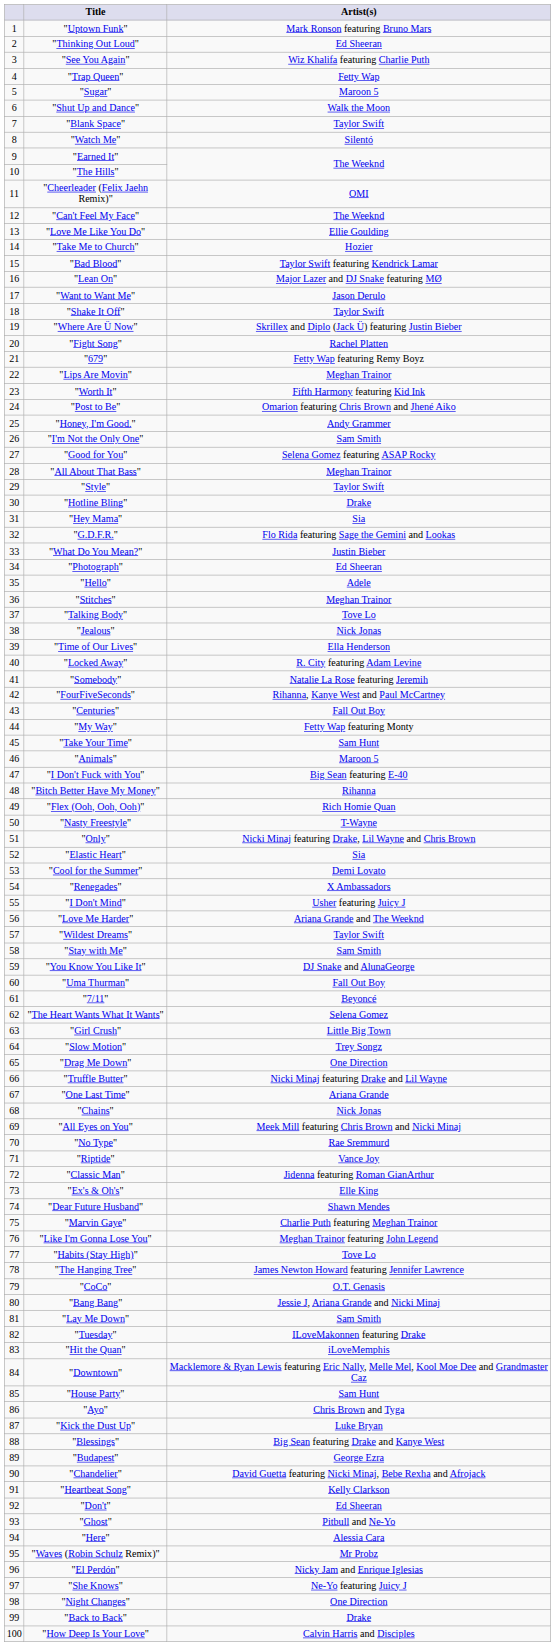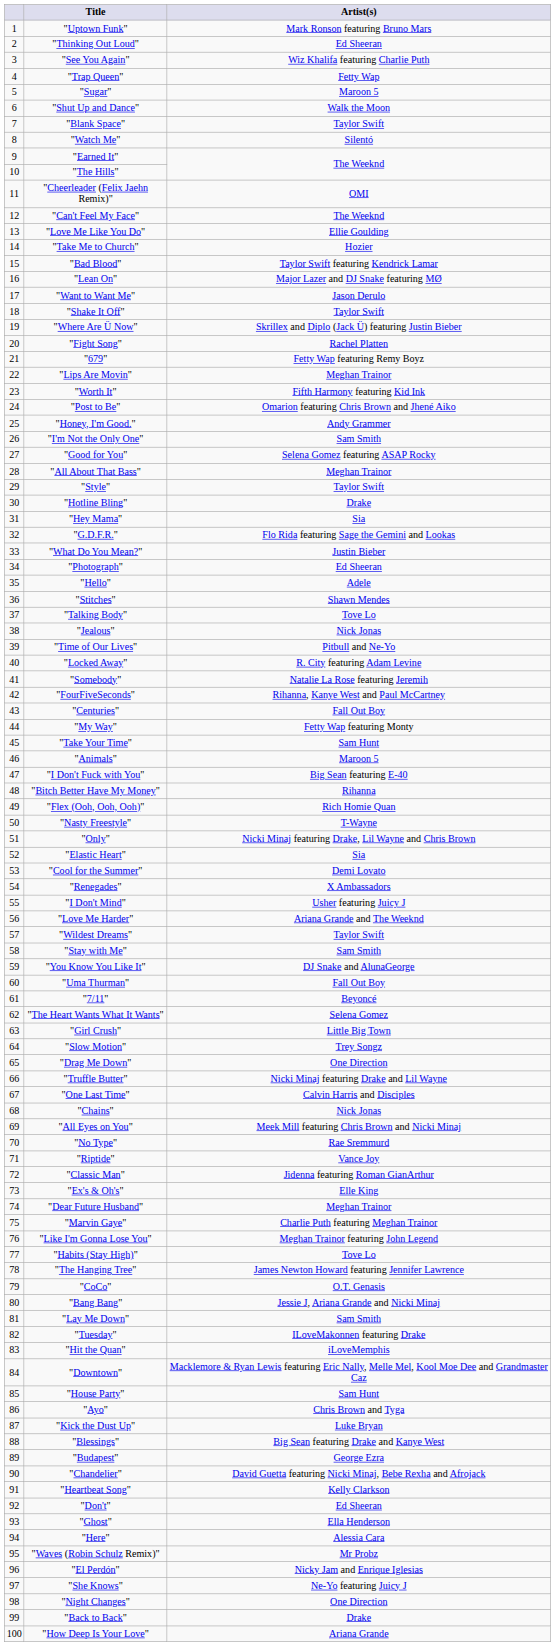(359, 599) Meghan Trainor -> (359, 599) Shawn Mendes
(359, 647) Ella Henderson -> (359, 647) Pitbull and Ne-Yo
(359, 1094) Ariana Grande -> (359, 1094) Calvin Harris and Disciples
(359, 1206) Shawn Mendes -> (359, 1206) Meghan Trainor
(359, 1521) Pitbull and Ne-Yo -> (359, 1521) Ella Henderson
(359, 1633) Calvin Harris and Disciples -> (359, 1633) Ariana Grande
